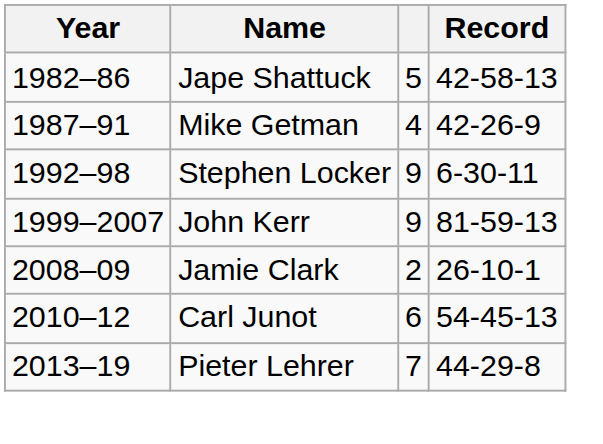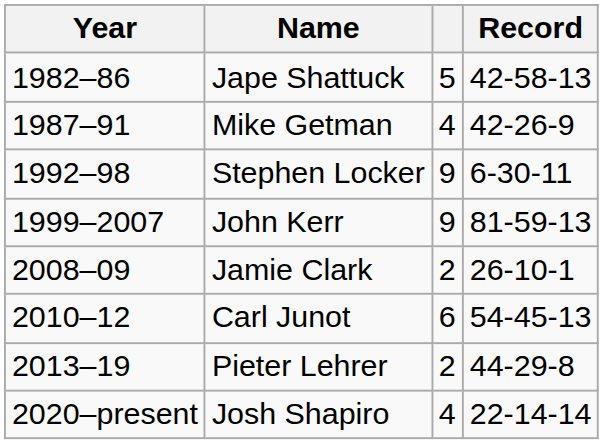(414, 366) 7 -> (447, 366) 2
+ row: (301, 414)
